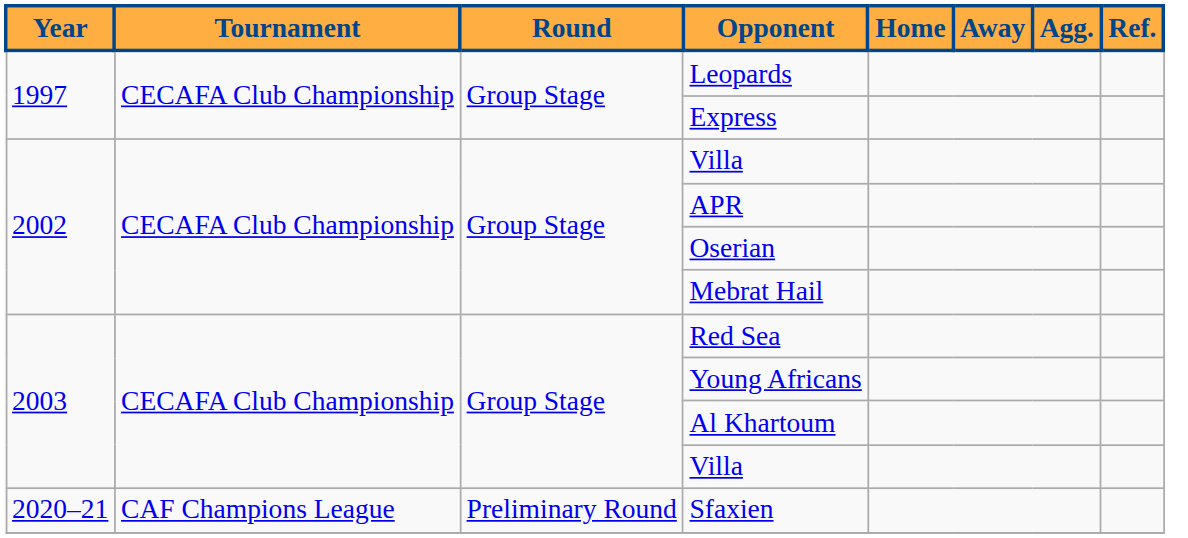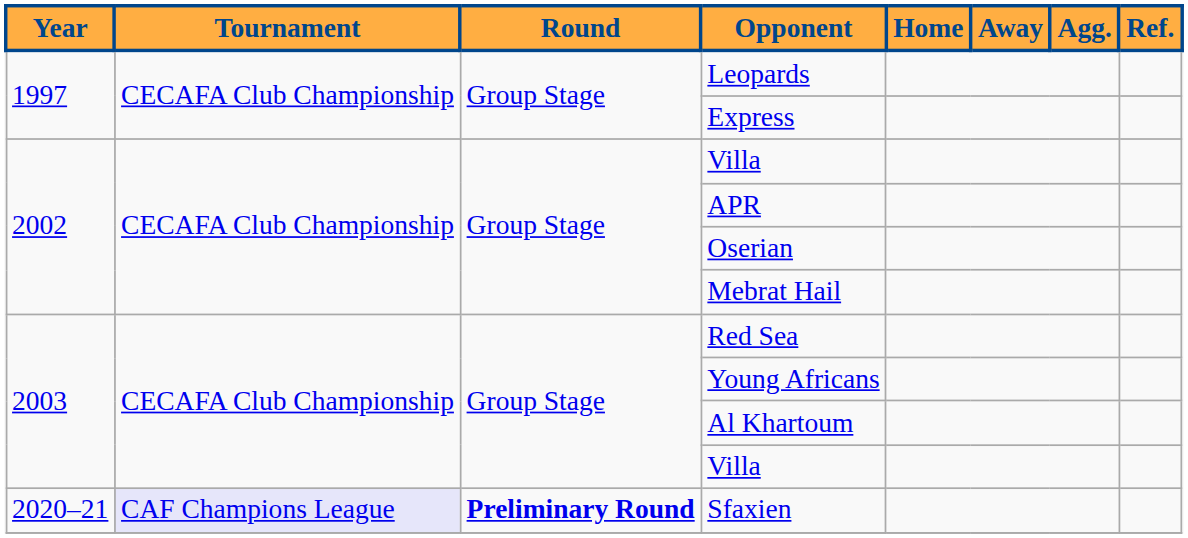(258, 509) no background -> (258, 509) lavender background
(572, 509) normal -> (581, 509) bold
